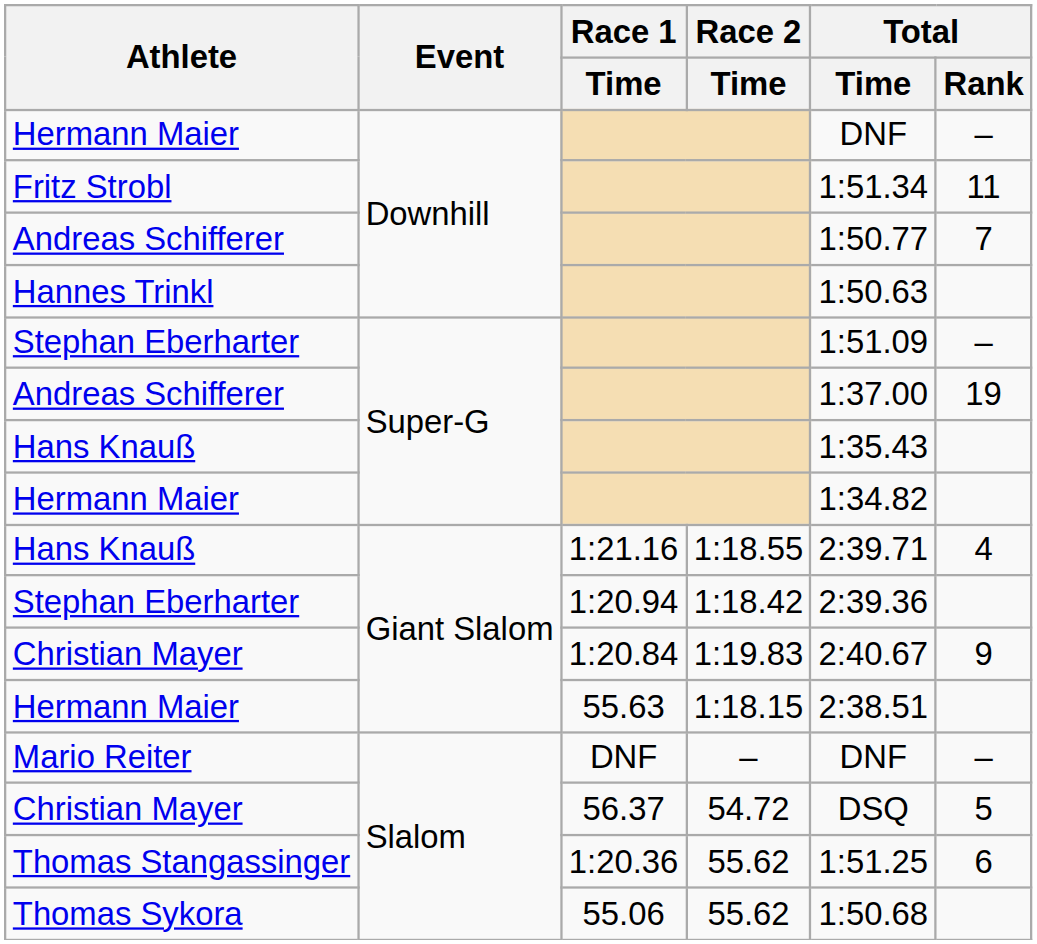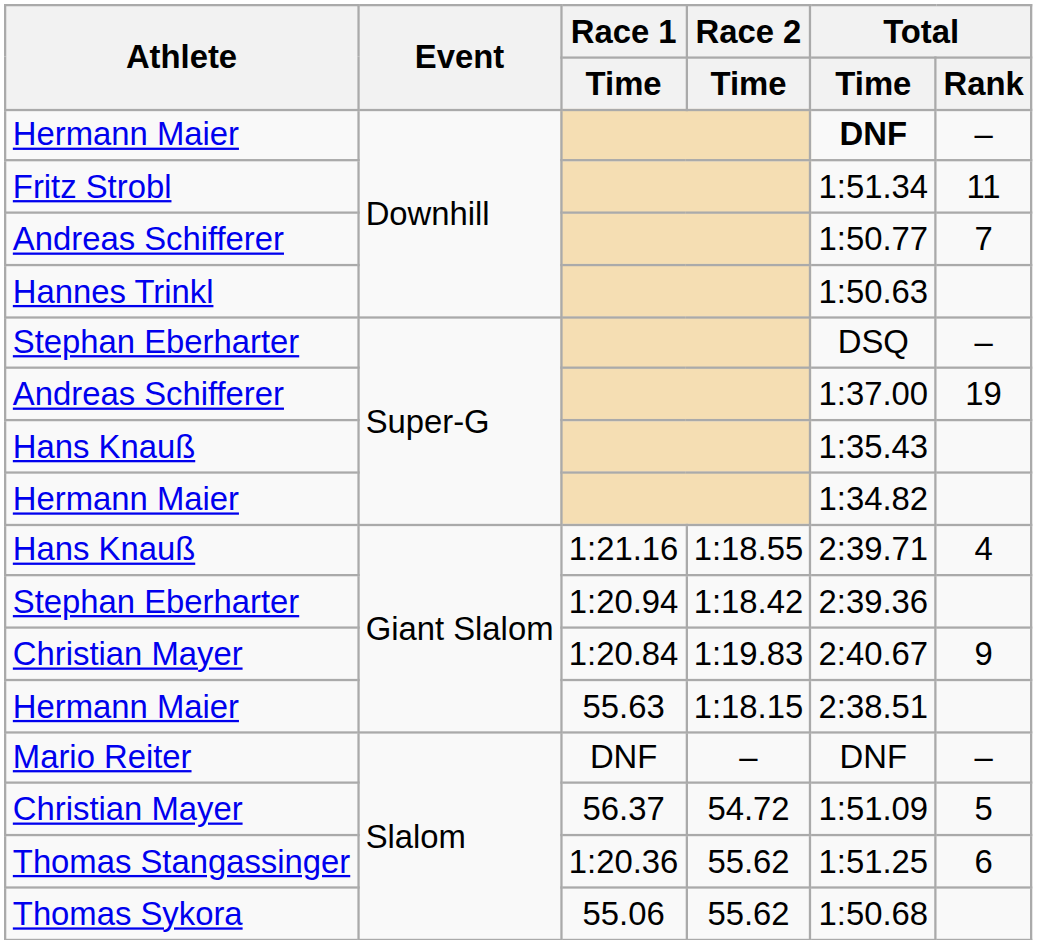(873, 135) normal -> (873, 135) bold
(873, 343) 1:51.09 -> (873, 343) DSQ
(873, 810) DSQ -> (873, 810) 1:51.09
